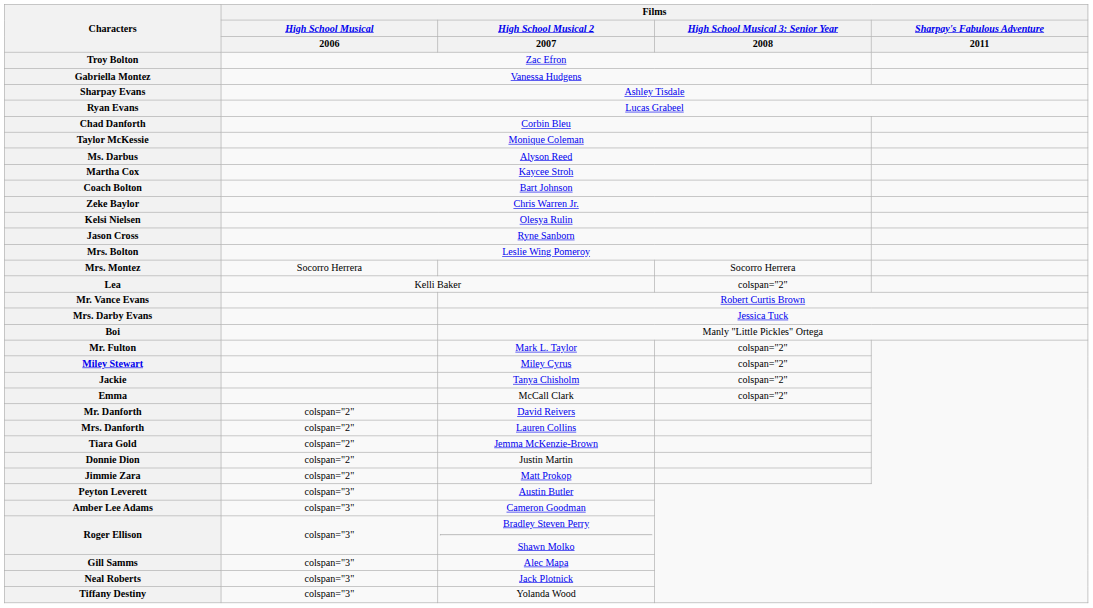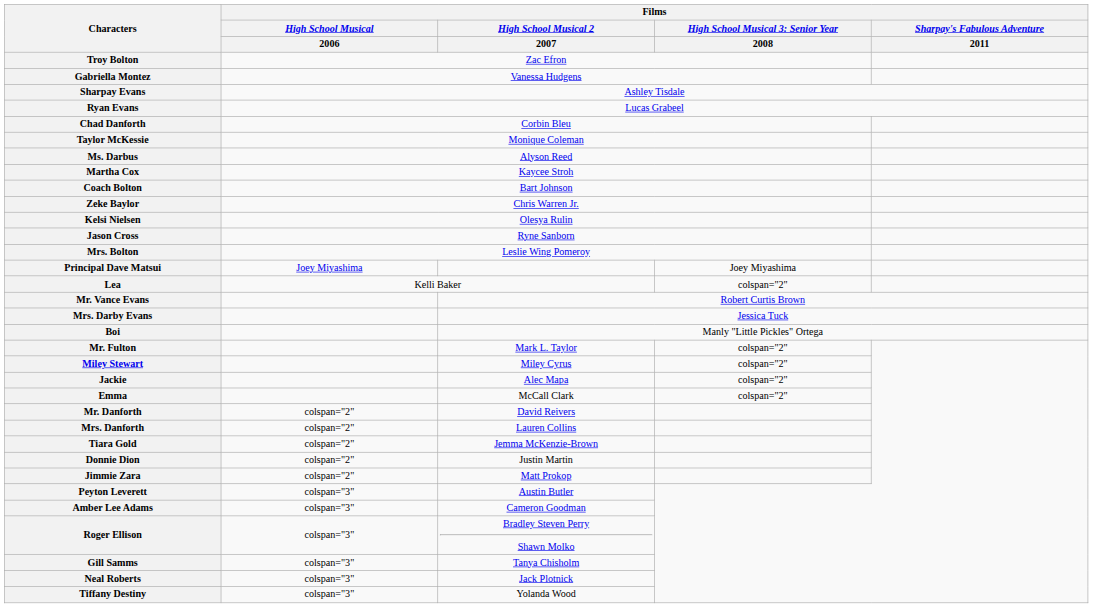+ row: (113, 268)
- row: (113, 268)
(546, 380) Tanya Chisholm -> (546, 380) Alec Mapa
(546, 562) Alec Mapa -> (546, 562) Tanya Chisholm
